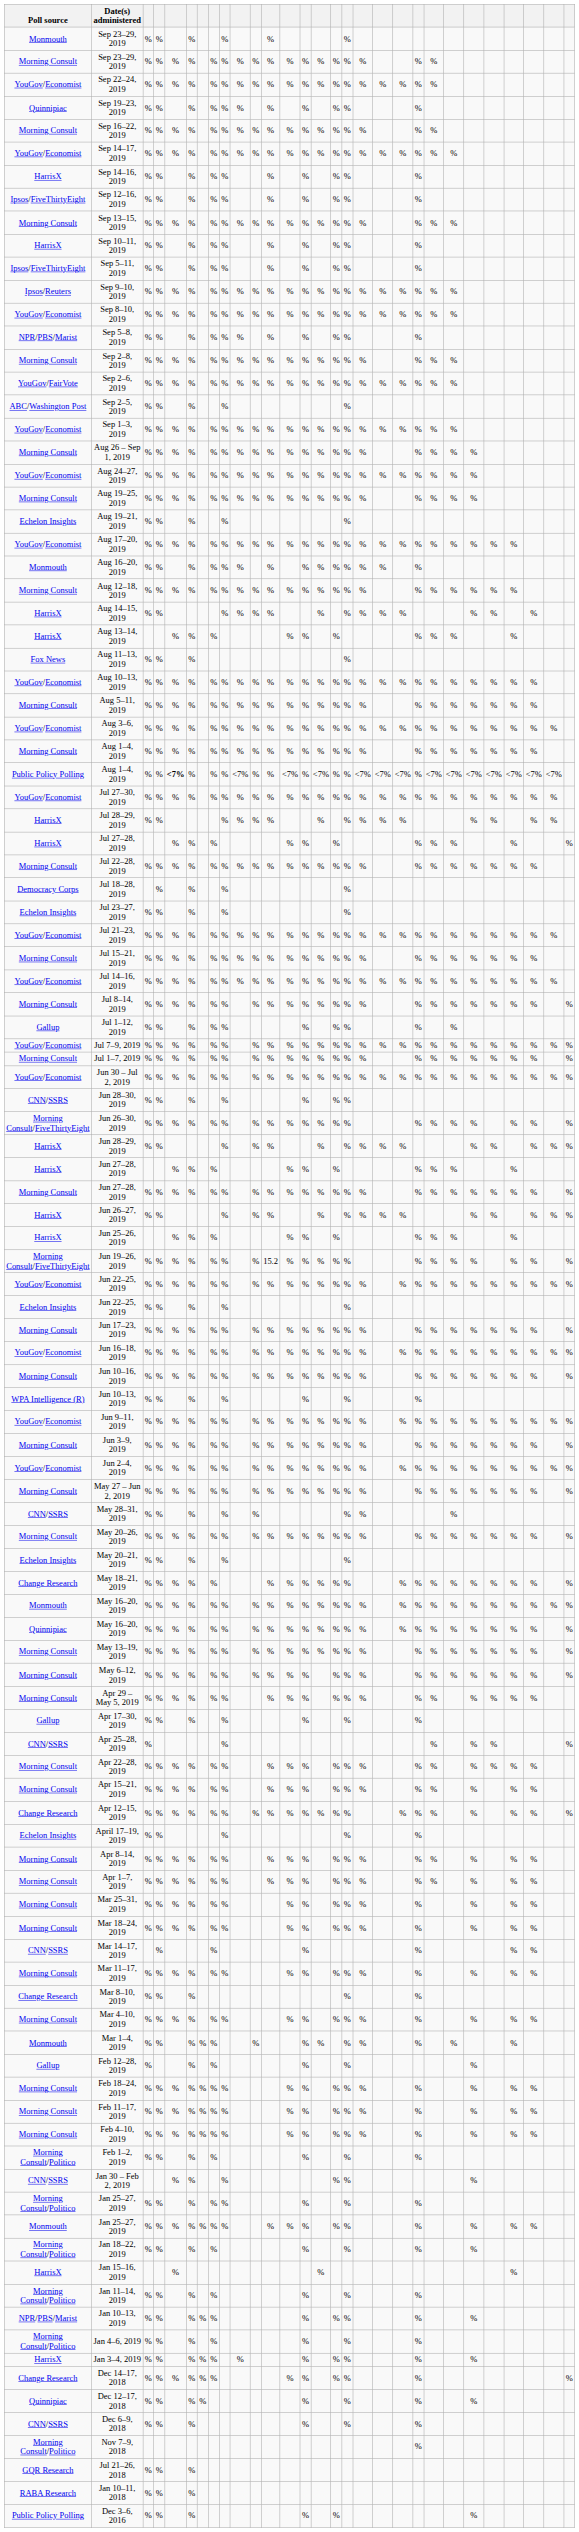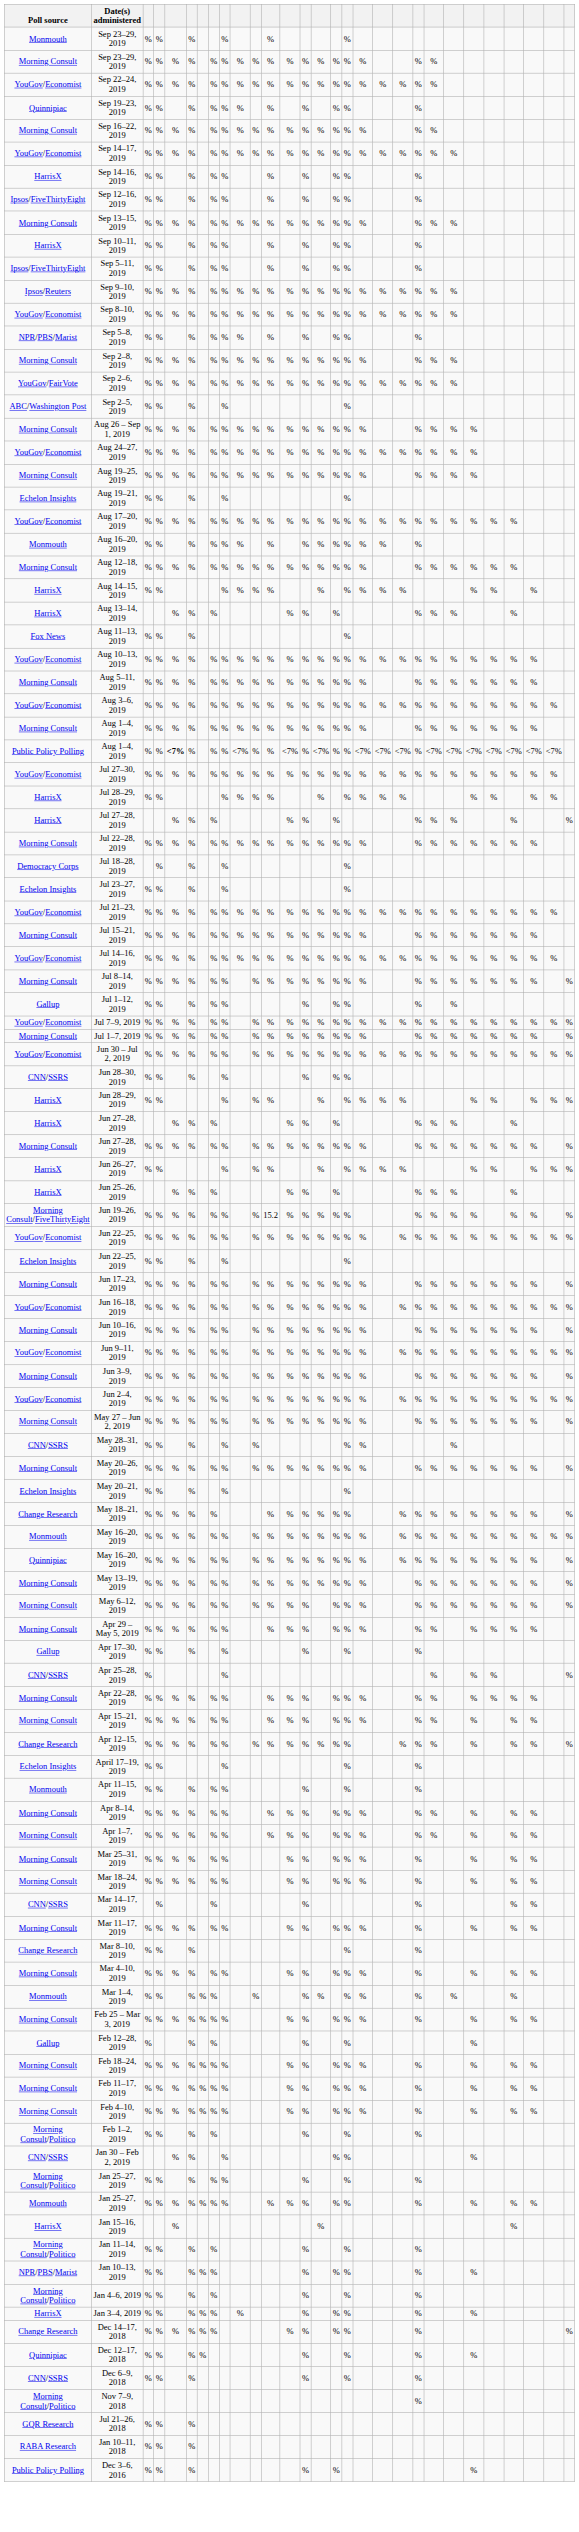- row: (48, 429)
- row: (48, 1123)
- row: (48, 1399)
+ row: (48, 1790)
+ row: (48, 2019)
- row: (48, 2249)
